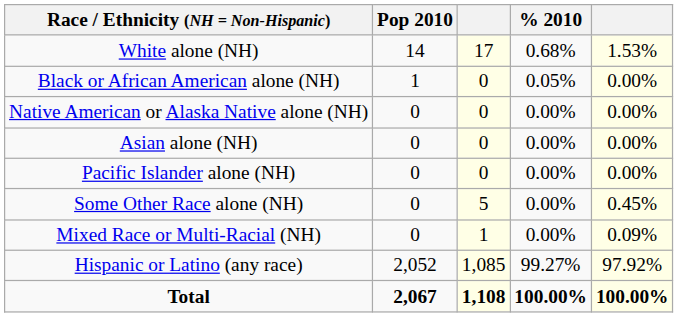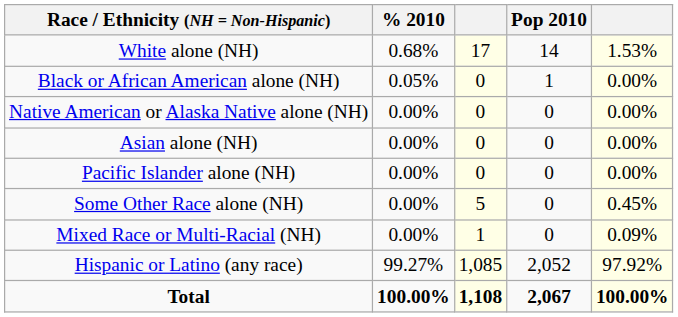columns swapped: (415, 19) <-> (551, 19)
